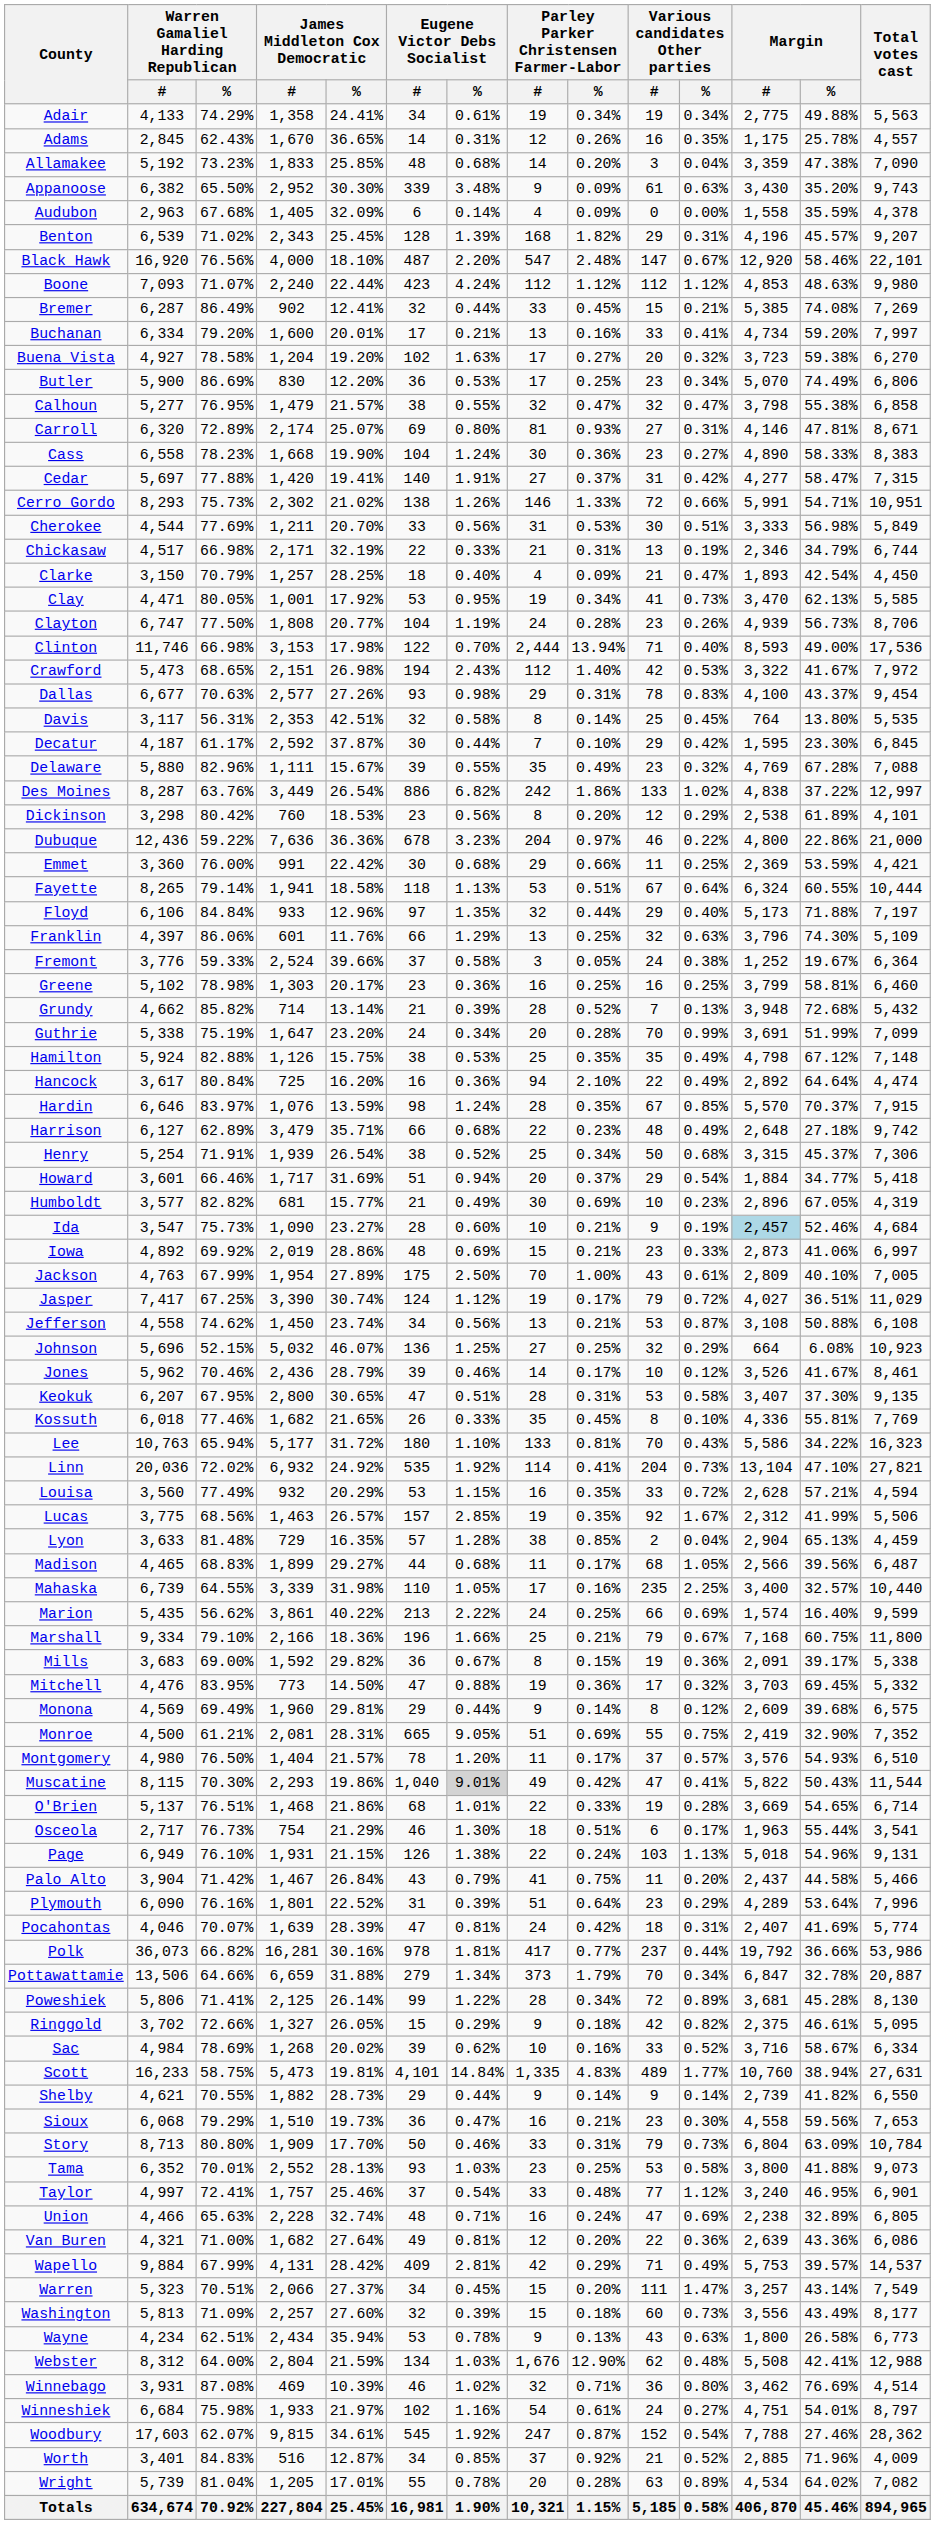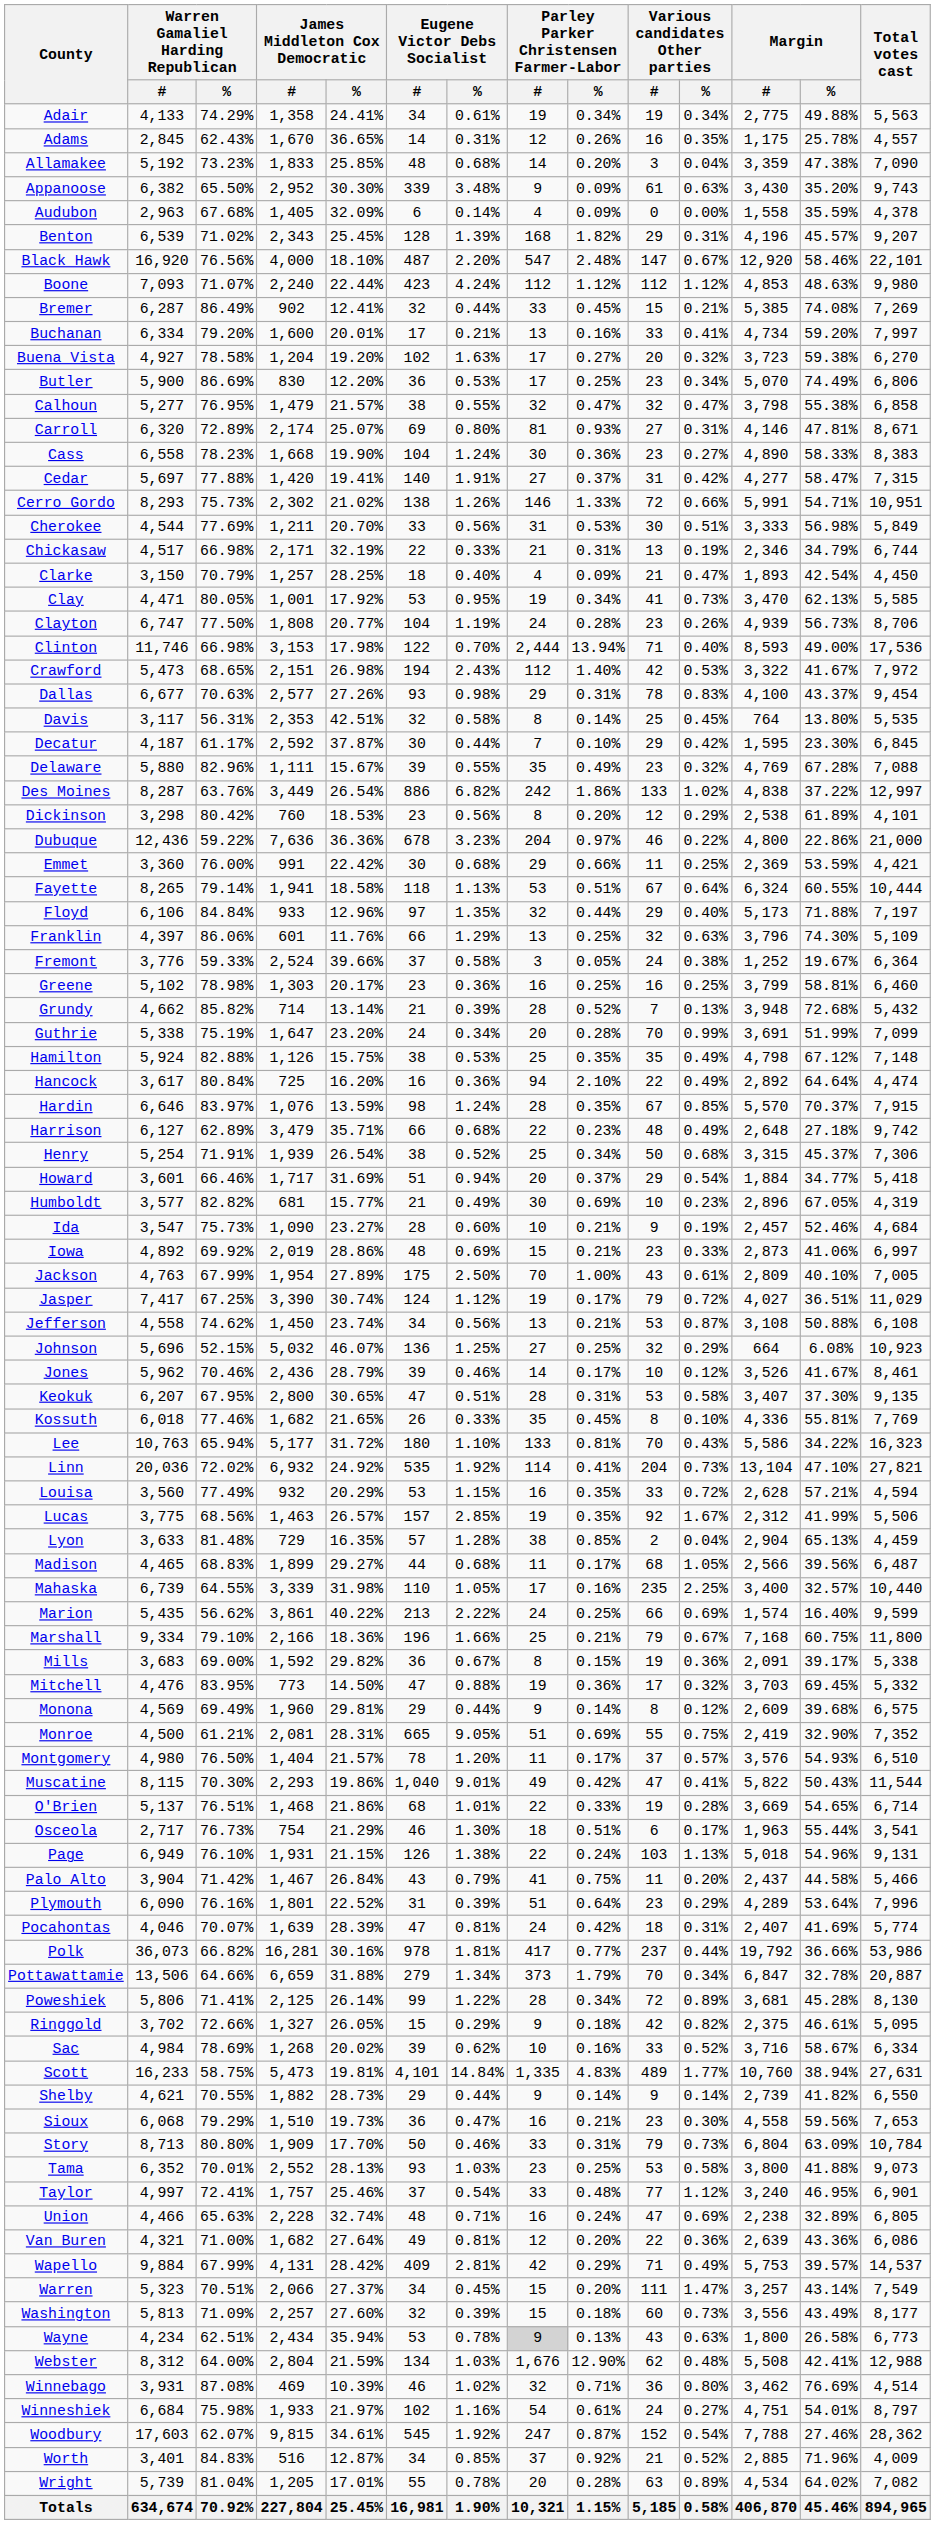(766, 1227) lightblue background -> (766, 1227) no background
(477, 1783) lightgrey background -> (477, 1783) no background
(538, 2338) no background -> (538, 2338) lightgrey background
